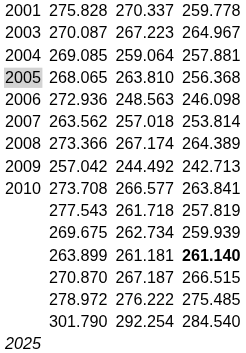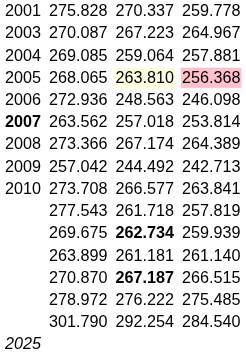(23, 77) lightgrey background -> (23, 77) no background
(145, 77) no background -> (145, 77) lightyellow background
(211, 77) no background -> (211, 77) pink background
(23, 122) normal -> (23, 122) bold
(145, 233) normal -> (145, 233) bold
(211, 255) bold -> (211, 255) normal
(145, 277) normal -> (145, 277) bold
